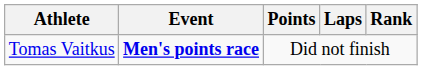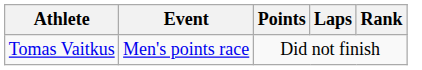(191, 49) bold -> (186, 49) normal
